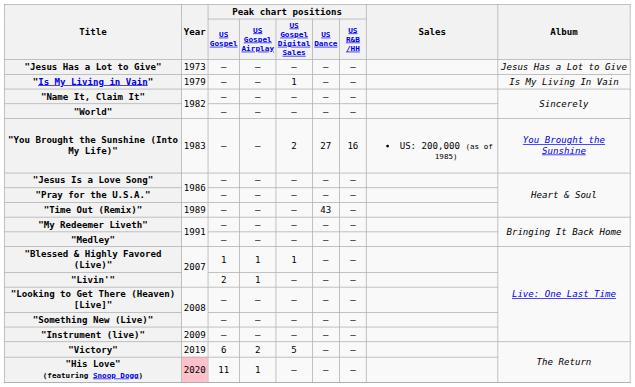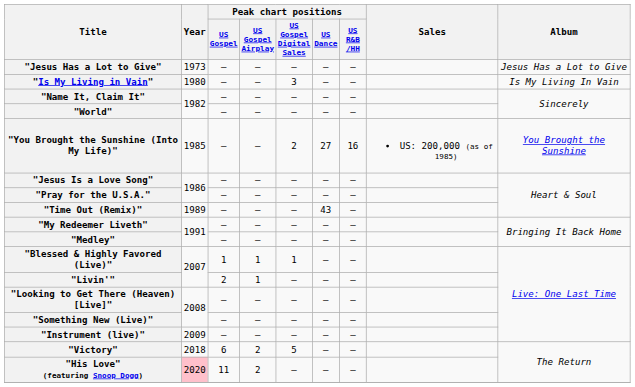(195, 82) 1979 -> (195, 82) 1980
(294, 82) 1 -> (294, 82) 3
(195, 146) 1983 -> (195, 146) 1985
(195, 349) 2019 -> (195, 349) 2018
(258, 370) 1 -> (258, 370) 2
